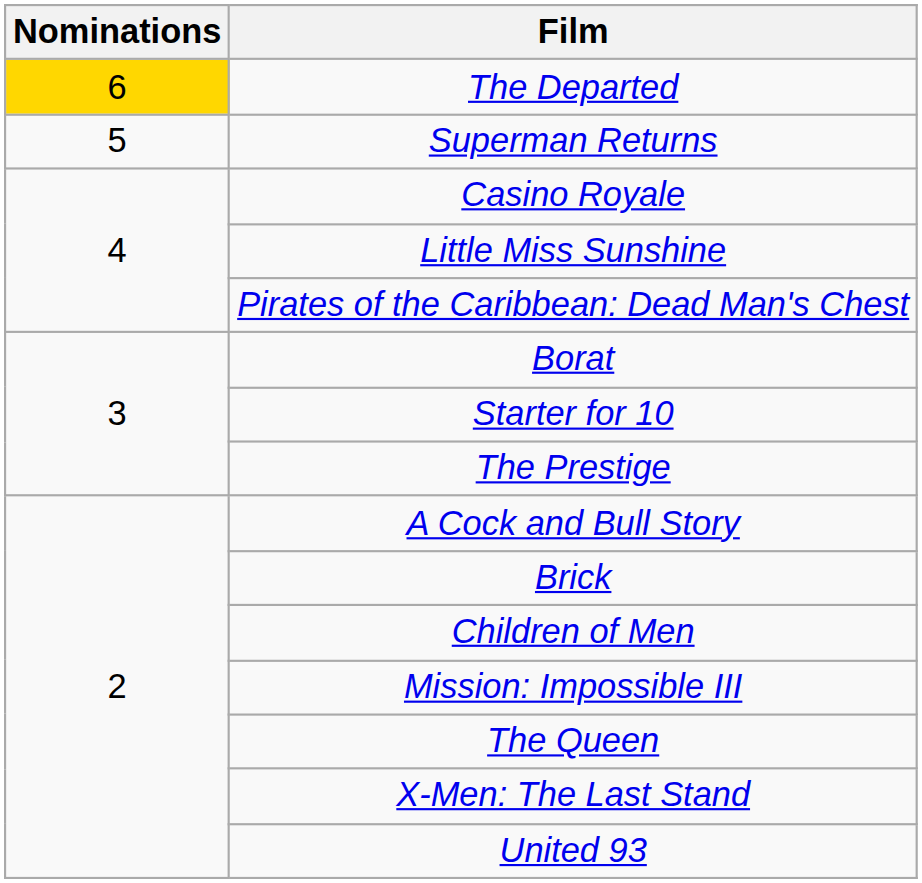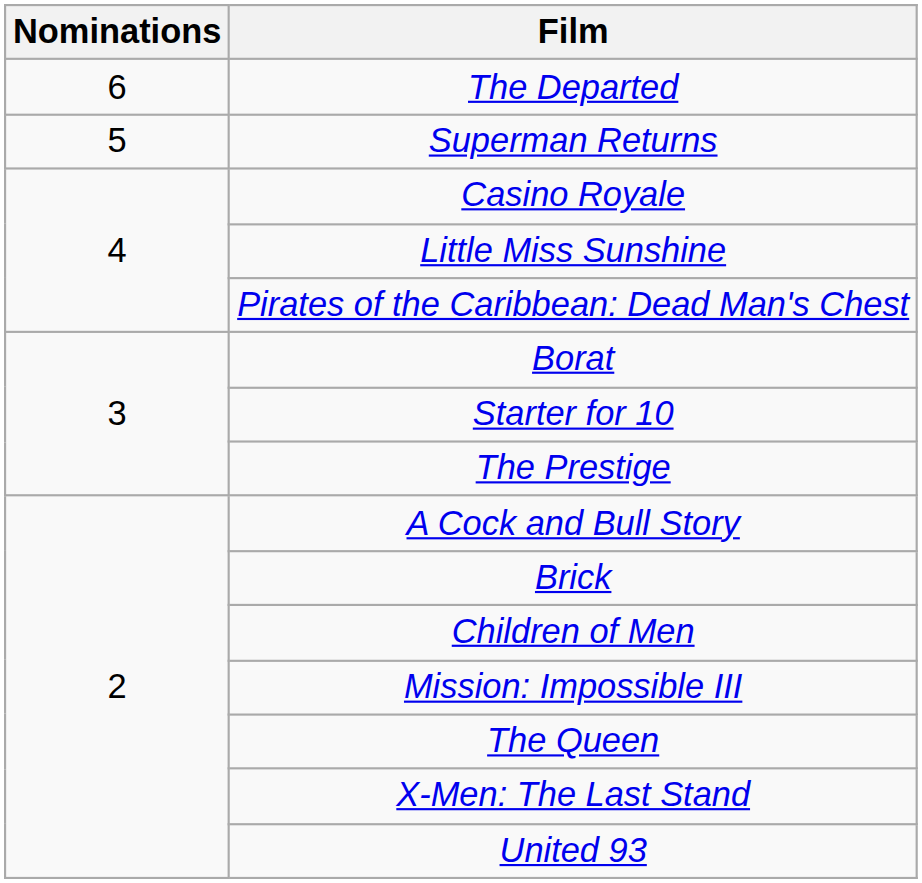(117, 86) gold background -> (117, 86) no background
